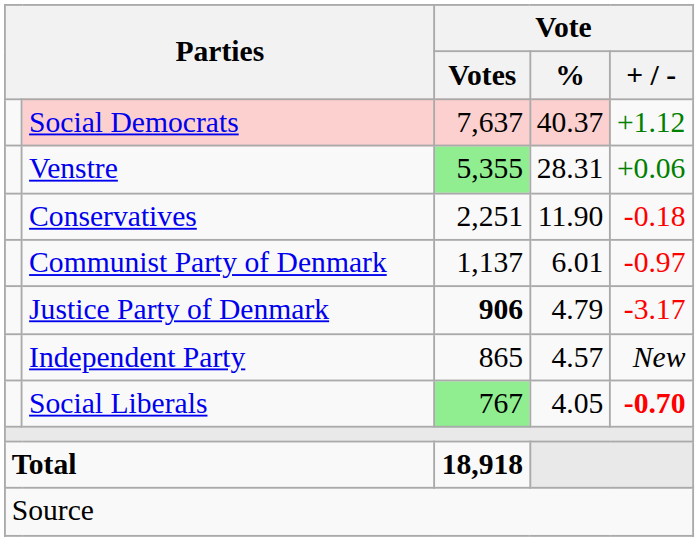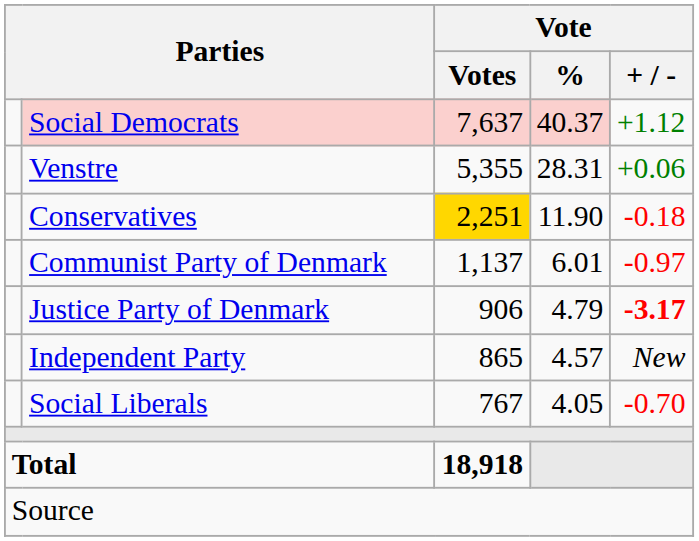(490, 168) lightgreen background -> (490, 168) no background
(490, 215) no background -> (490, 215) gold background
(501, 309) bold -> (501, 309) normal
(655, 309) normal -> (655, 309) bold
(501, 403) lightgreen background -> (501, 403) no background
(655, 403) bold -> (655, 403) normal
